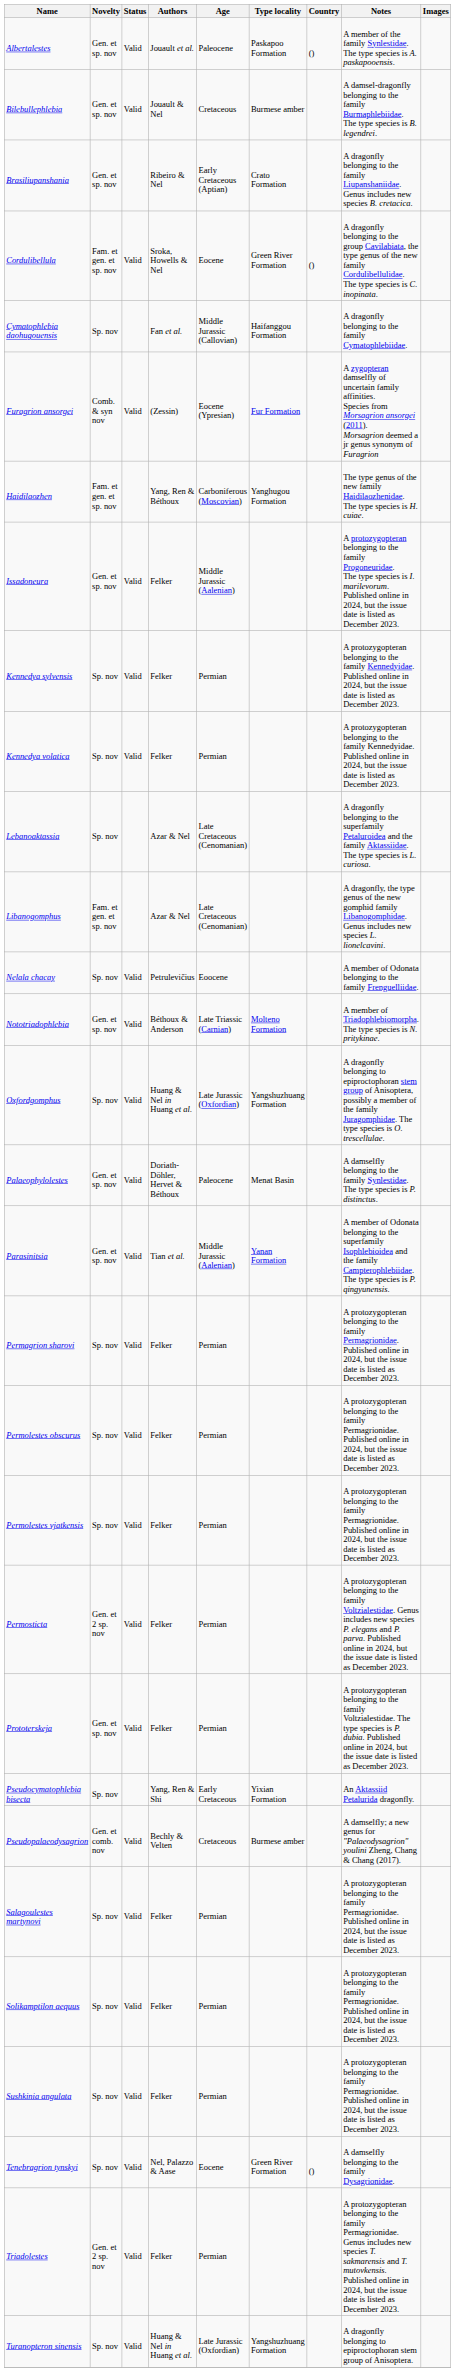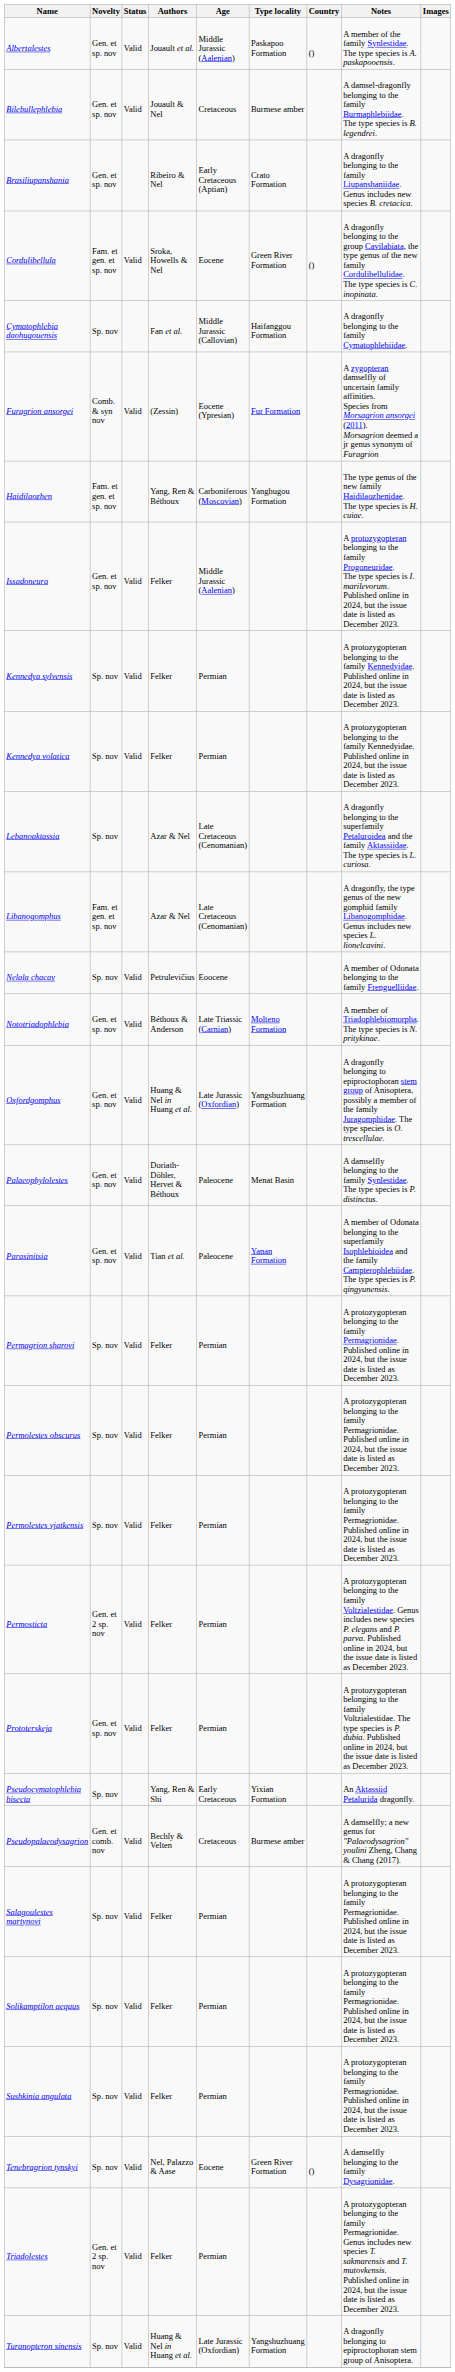(216, 48) Paleocene -> (217, 48) Middle Jurassic (Aalenian)
(105, 1100) Sp. nov -> (104, 1100) Gen. et sp. nov
(217, 1255) Middle Jurassic (Aalenian) -> (216, 1255) Paleocene
